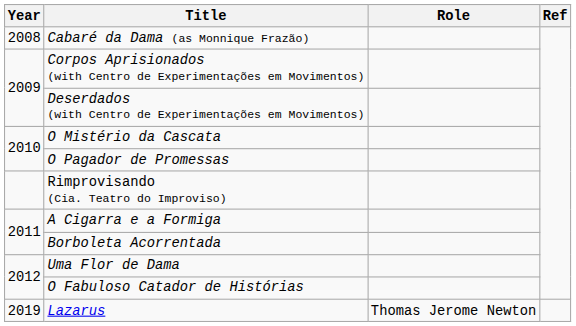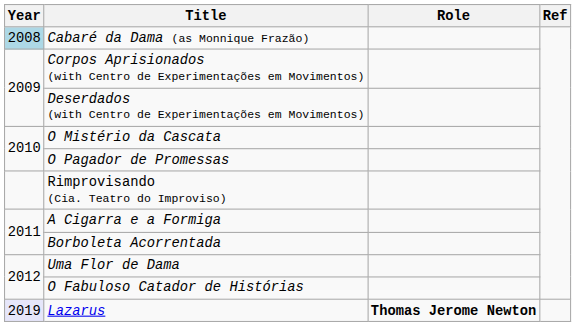(24, 38) no background -> (24, 38) lightblue background
(24, 311) no background -> (24, 311) lavender background
(454, 311) normal -> (454, 311) bold
